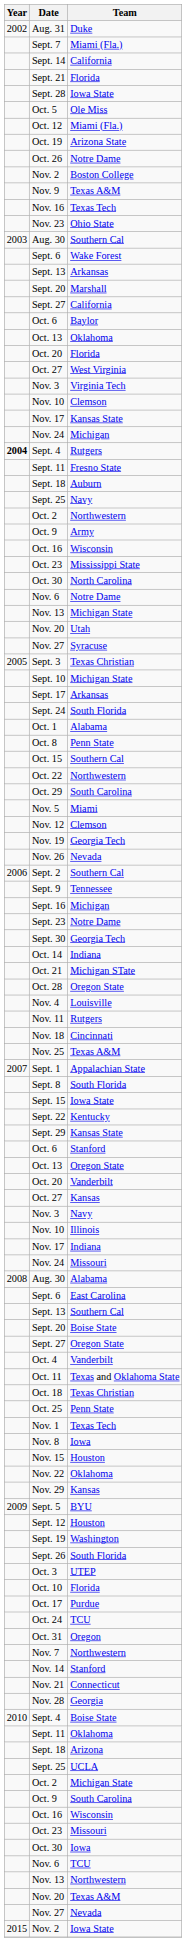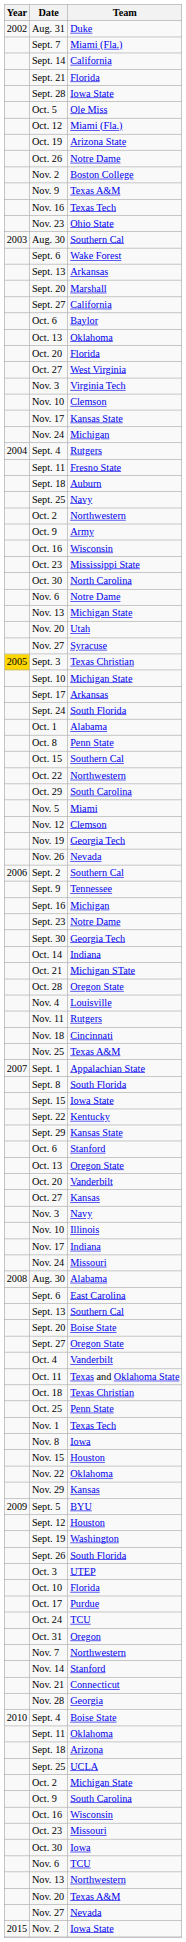(17, 451) bold -> (17, 451) normal
(17, 662) no background -> (17, 662) gold background
